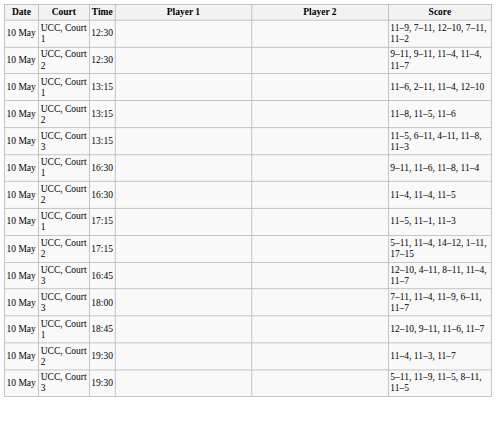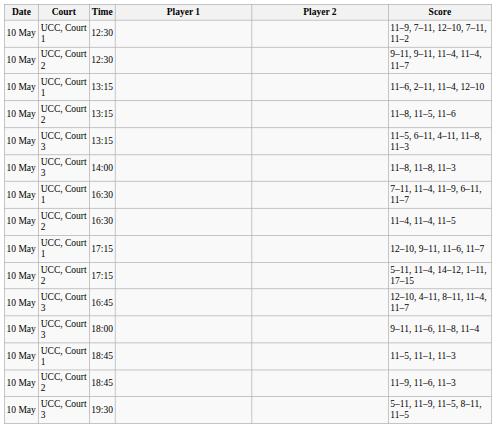+ row: (64, 168)
(435, 168) 9–11, 11–6, 11–8, 11–4 -> (436, 195) 7–11, 11–4, 11–9, 6–11, 11–7
(423, 222) 11–5, 11–1, 11–3 -> (437, 249) 12–10, 9–11, 11–6, 11–7
(436, 302) 7–11, 11–4, 11–9, 6–11, 11–7 -> (435, 329) 9–11, 11–6, 11–8, 11–4
(437, 329) 12–10, 9–11, 11–6, 11–7 -> (423, 356) 11–5, 11–1, 11–3
+ row: (64, 383)
- row: (64, 356)
